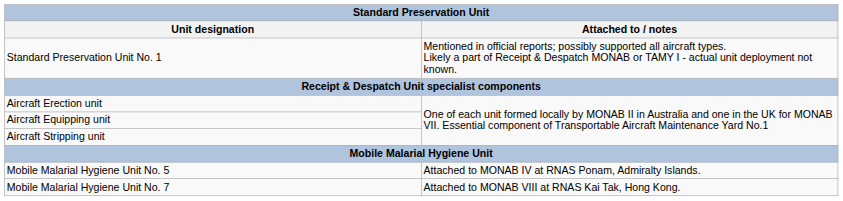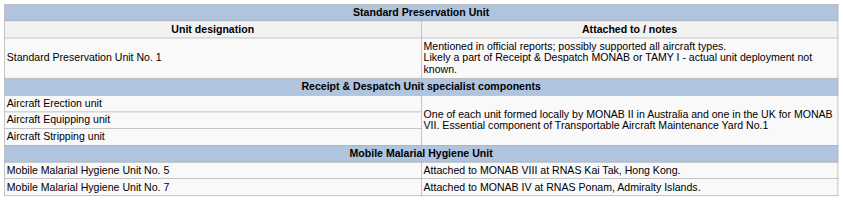(562, 170) Attached to MONAB IV at RNAS Ponam, Admiralty Islands. -> (552, 170) Attached to MONAB VIII at RNAS Kai Tak, Hong Kong.
(552, 187) Attached to MONAB VIII at RNAS Kai Tak, Hong Kong. -> (562, 187) Attached to MONAB IV at RNAS Ponam, Admiralty Islands.
